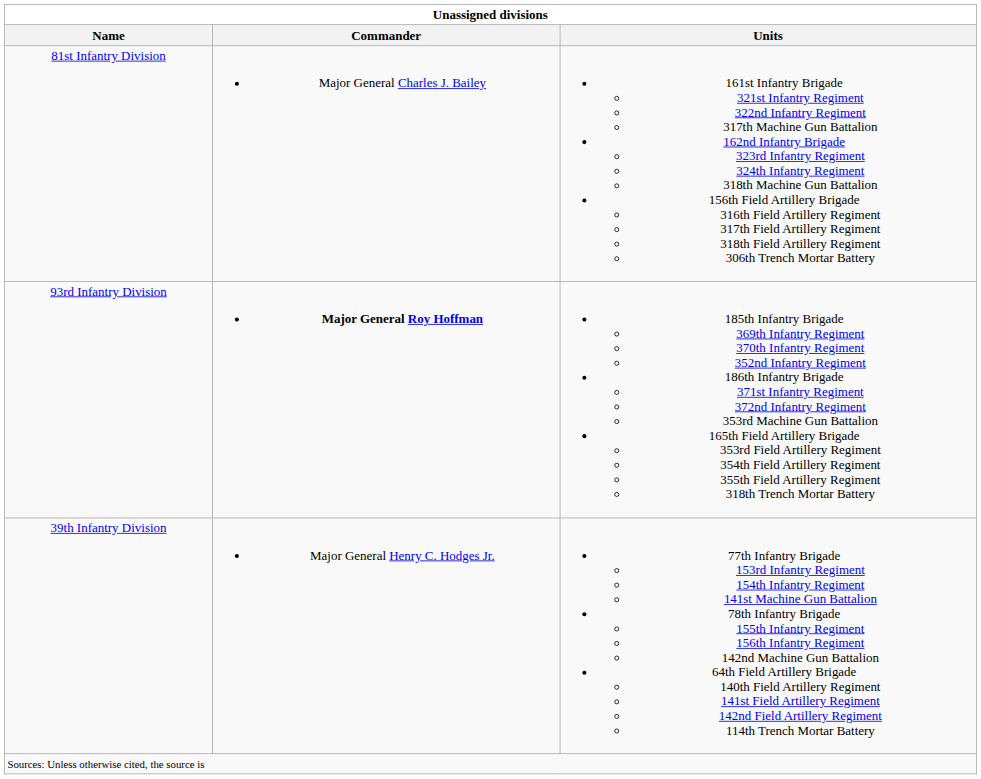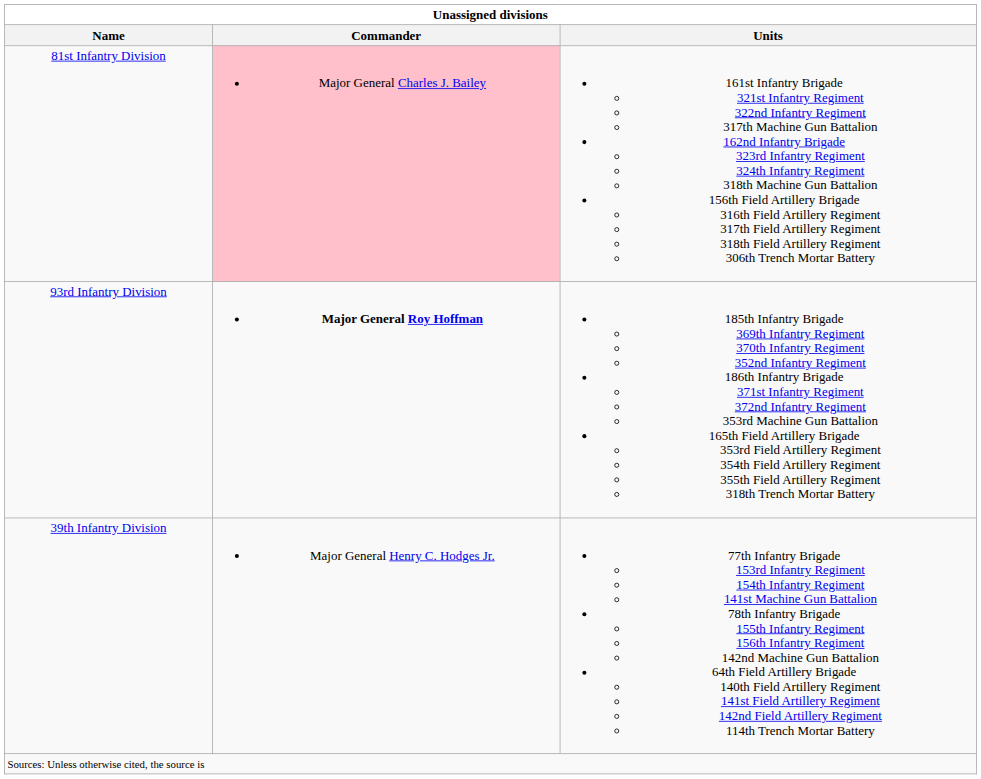(386, 83) no background -> (386, 83) pink background
